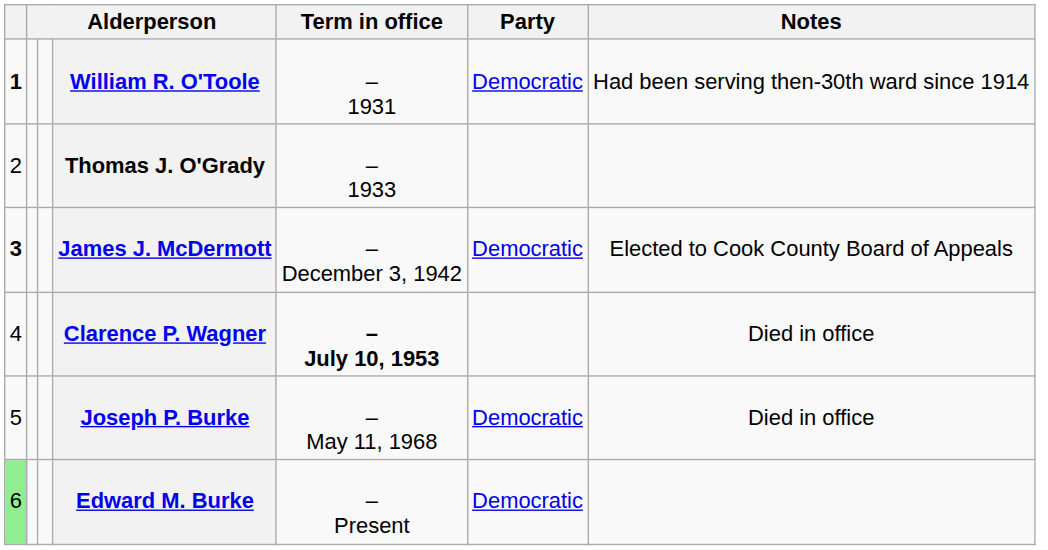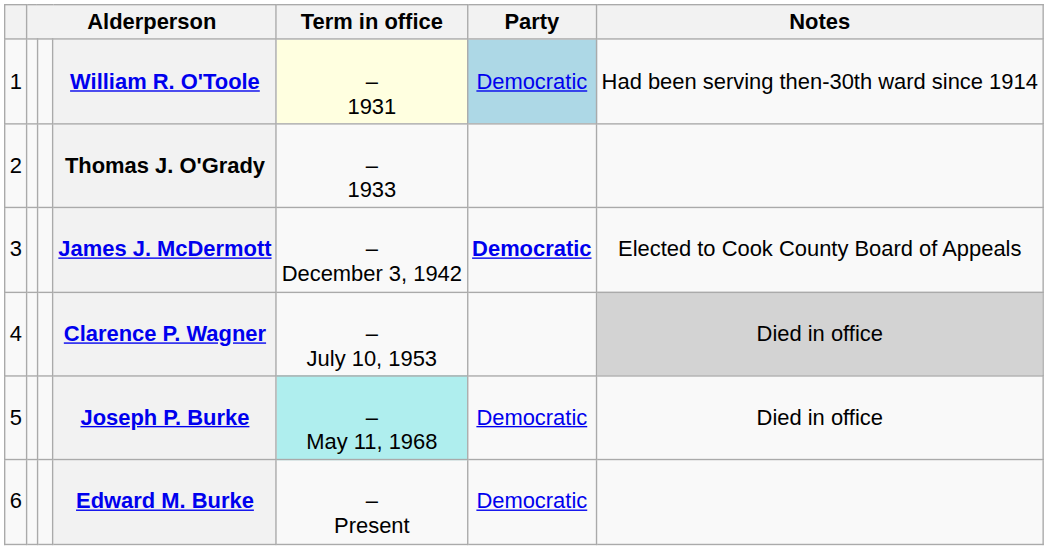(16, 81) bold -> (16, 81) normal
(372, 93) no background -> (372, 93) lightyellow background
(528, 81) no background -> (532, 81) lightblue background
(16, 249) bold -> (16, 249) normal
(528, 249) normal -> (532, 249) bold
(372, 345) bold -> (372, 345) normal
(811, 333) no background -> (820, 333) lightgrey background
(372, 429) no background -> (372, 429) paleturquoise background
(16, 501) lightgreen background -> (16, 501) no background
